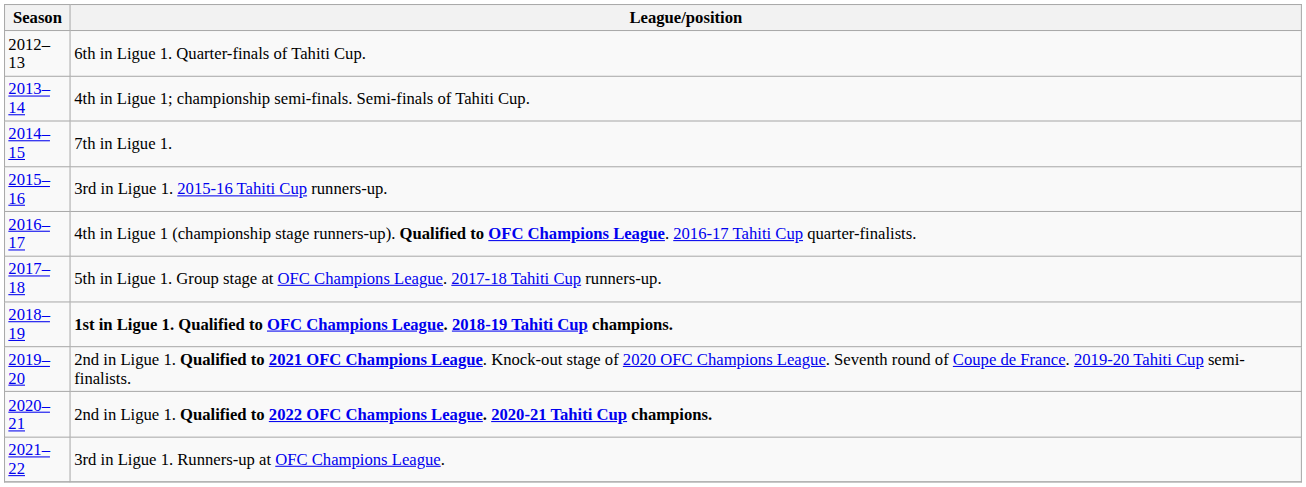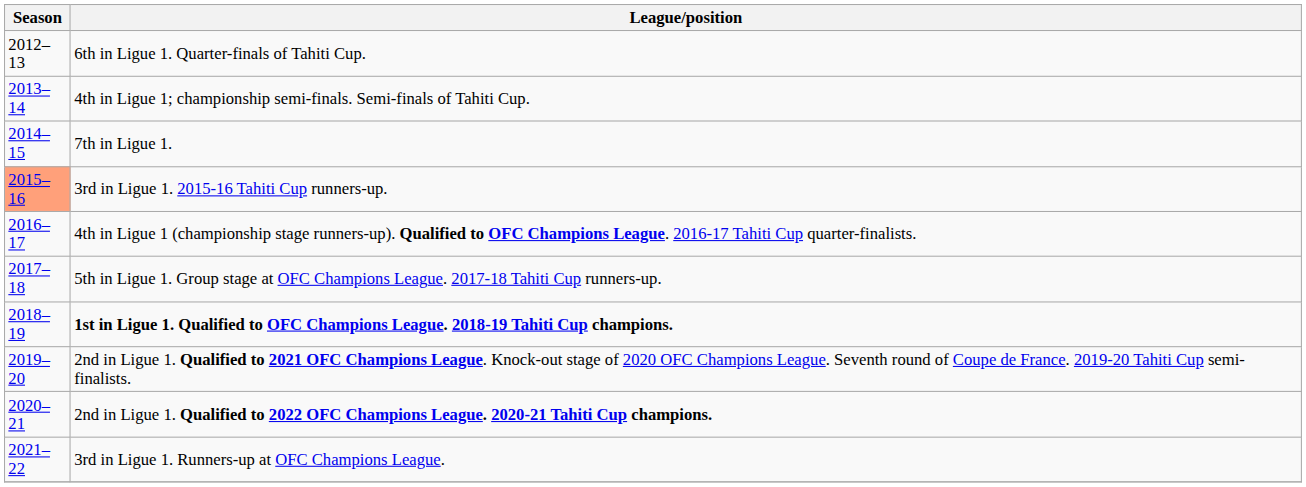(29, 188) no background -> (29, 188) lightsalmon background
